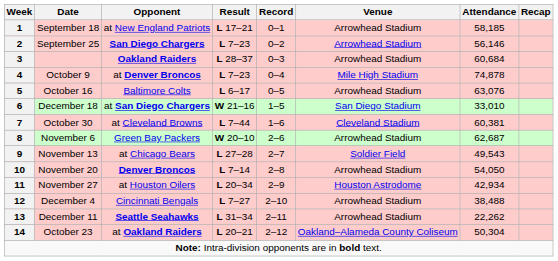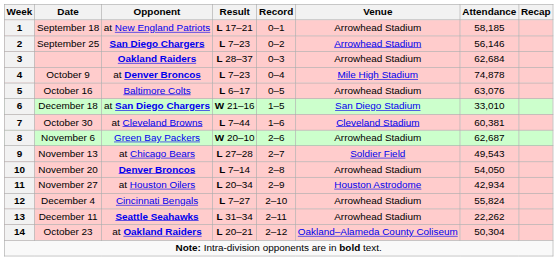(489, 59) 60,684 -> (489, 59) 62,684
(489, 201) 38,488 -> (489, 201) 55,824
